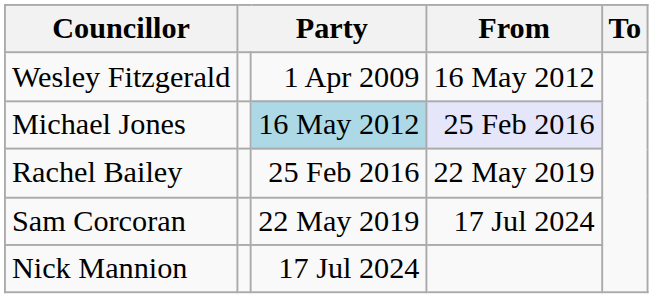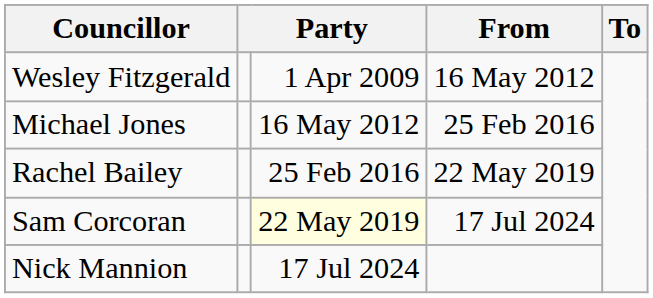(339, 124) lightblue background -> (339, 124) no background
(519, 124) lavender background -> (519, 124) no background
(339, 220) no background -> (339, 220) lightyellow background
